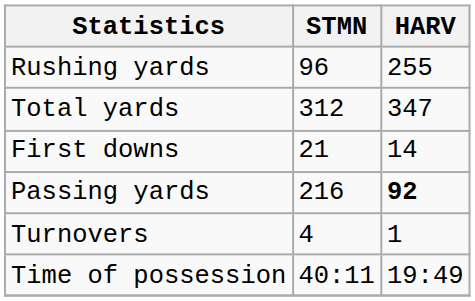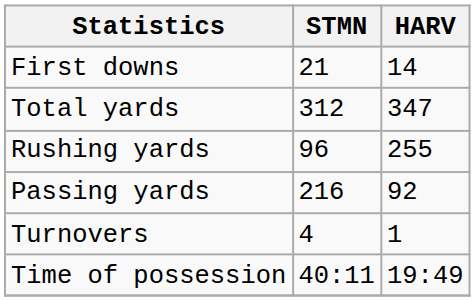rows swapped: (95, 151) <-> (110, 68)
(402, 192) bold -> (402, 192) normal
